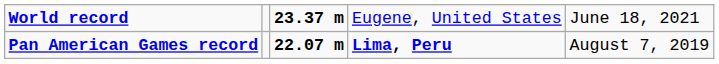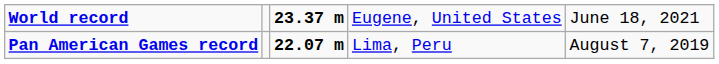(402, 45) bold -> (402, 45) normal
